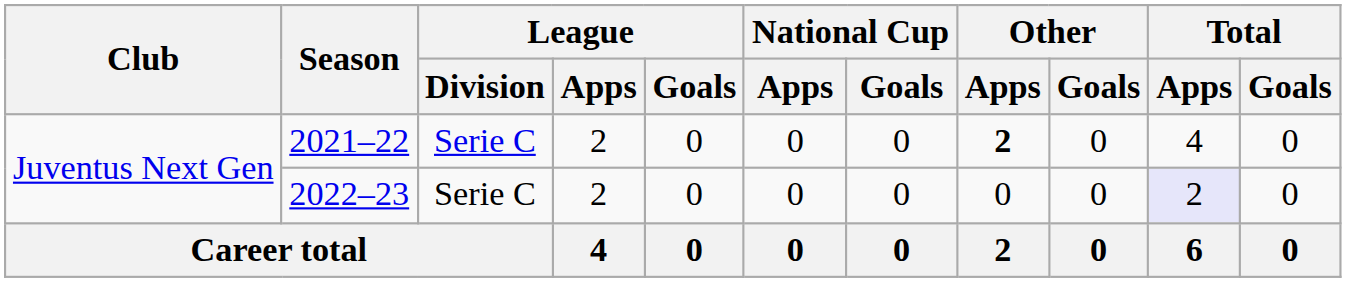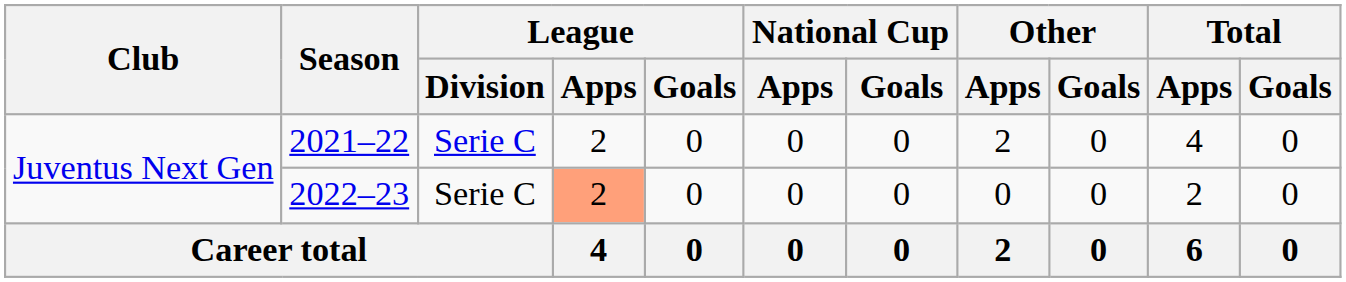(1003, 140) bold -> (1003, 140) normal
(599, 194) no background -> (599, 194) lightsalmon background
(1194, 194) lavender background -> (1194, 194) no background
